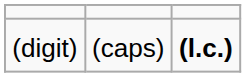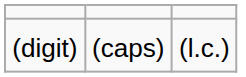(206, 45) bold -> (204, 47) normal
